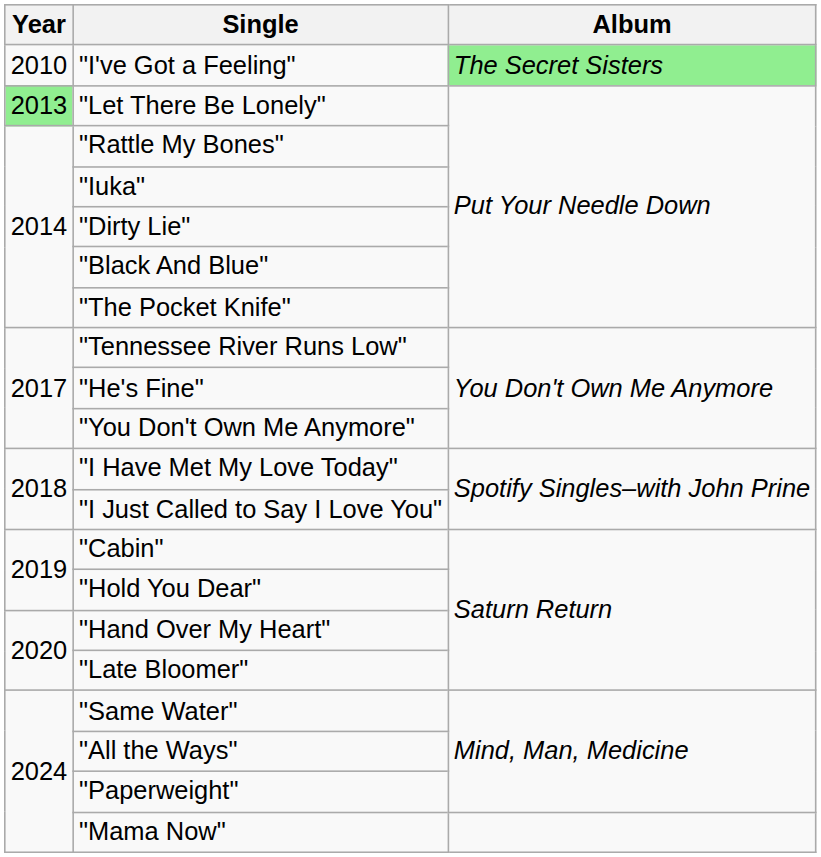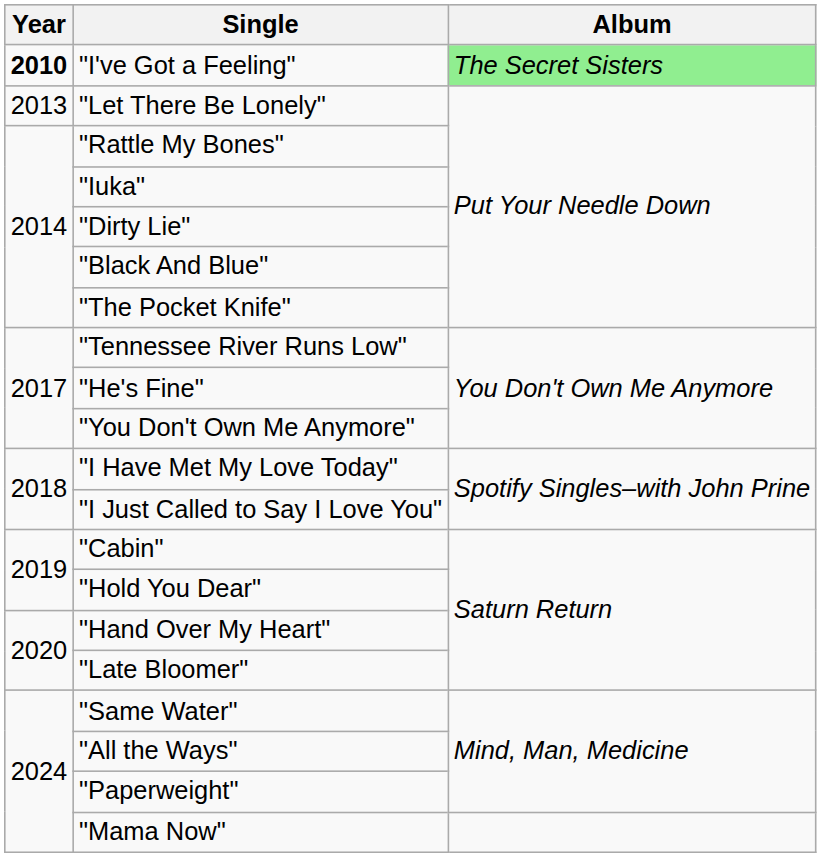(39, 65) normal -> (39, 65) bold
(39, 105) lightgreen background -> (39, 105) no background
